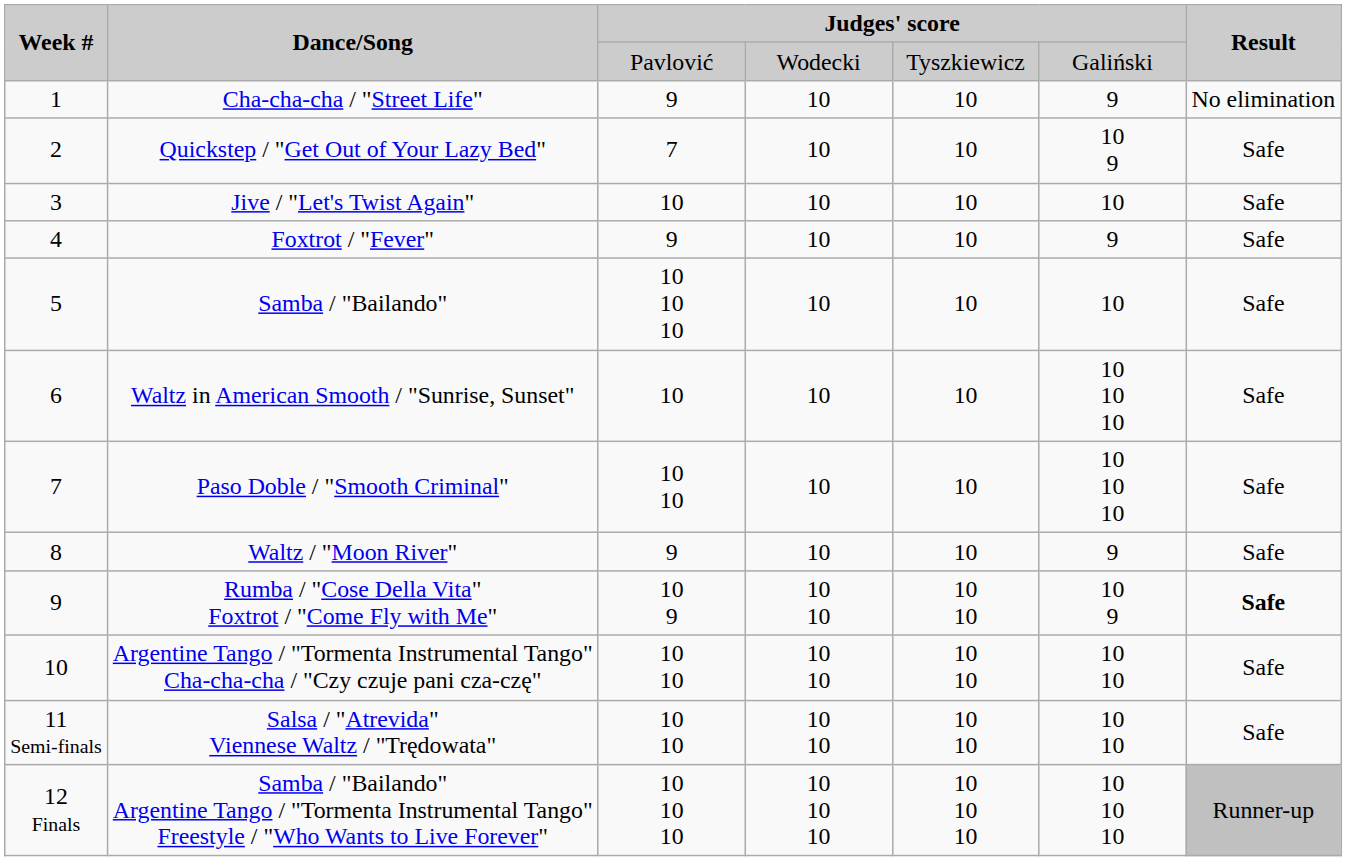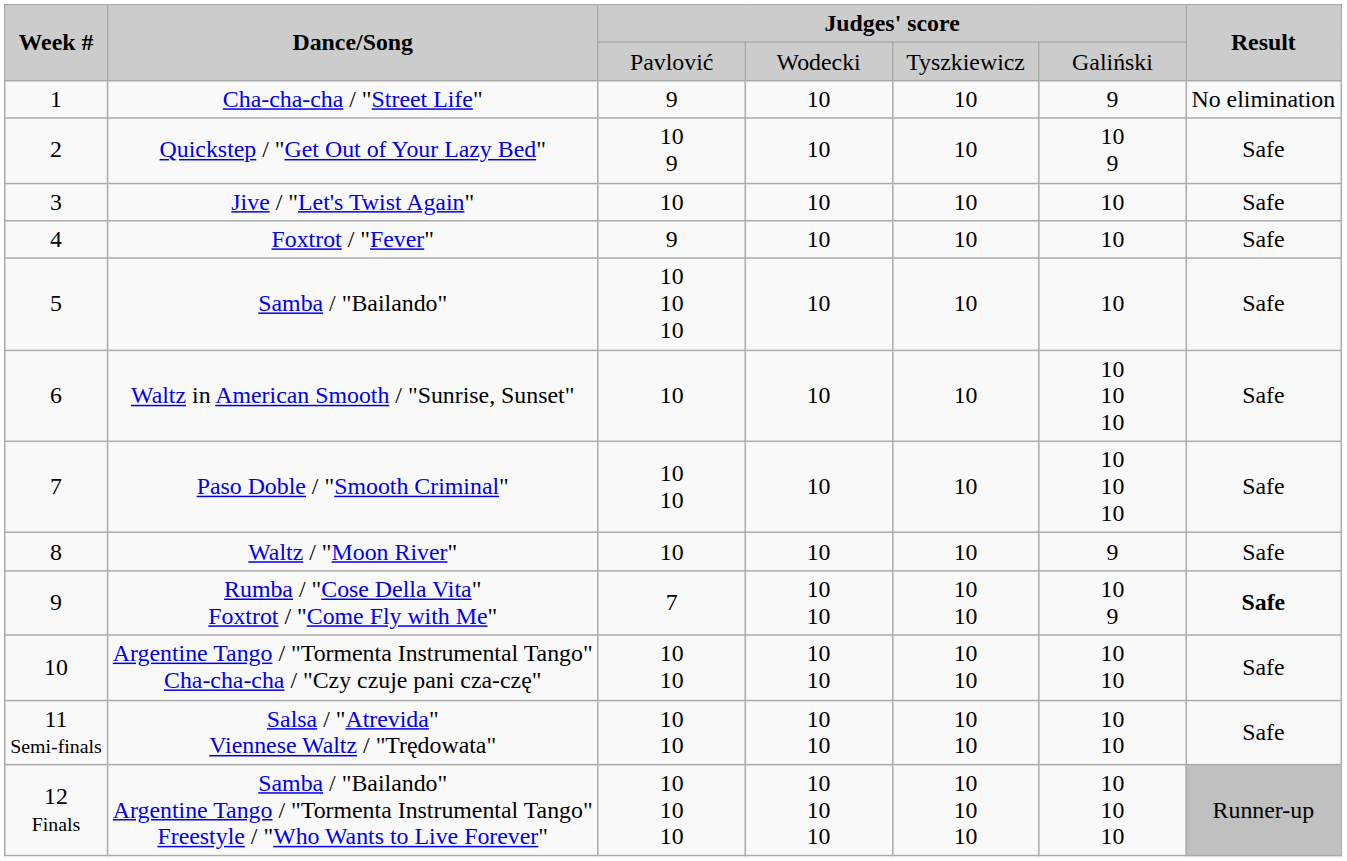(672, 150) 7 -> (672, 150) 10 9
(1113, 239) 9 -> (1113, 239) 10
(672, 551) 9 -> (672, 551) 10
(672, 602) 10 9 -> (672, 602) 7
